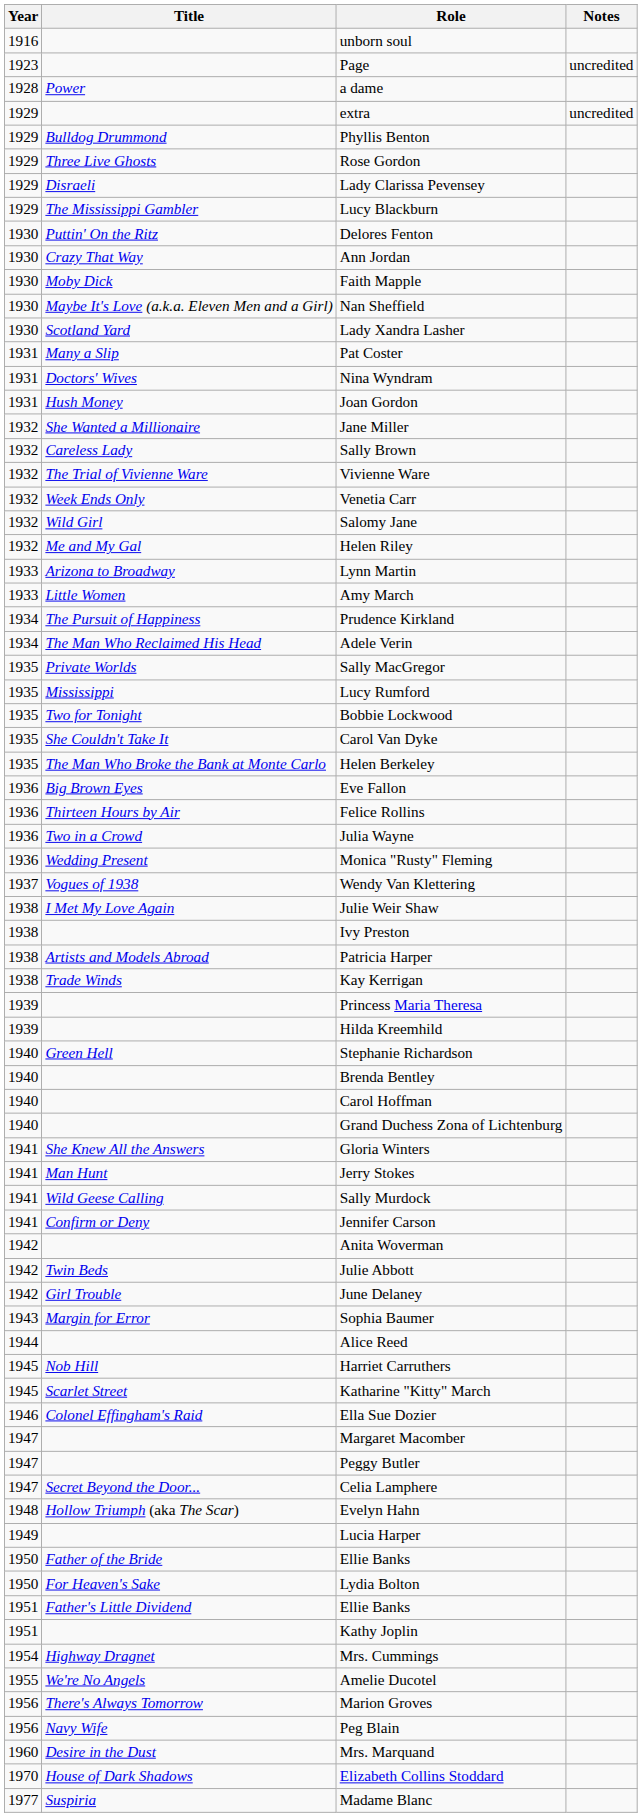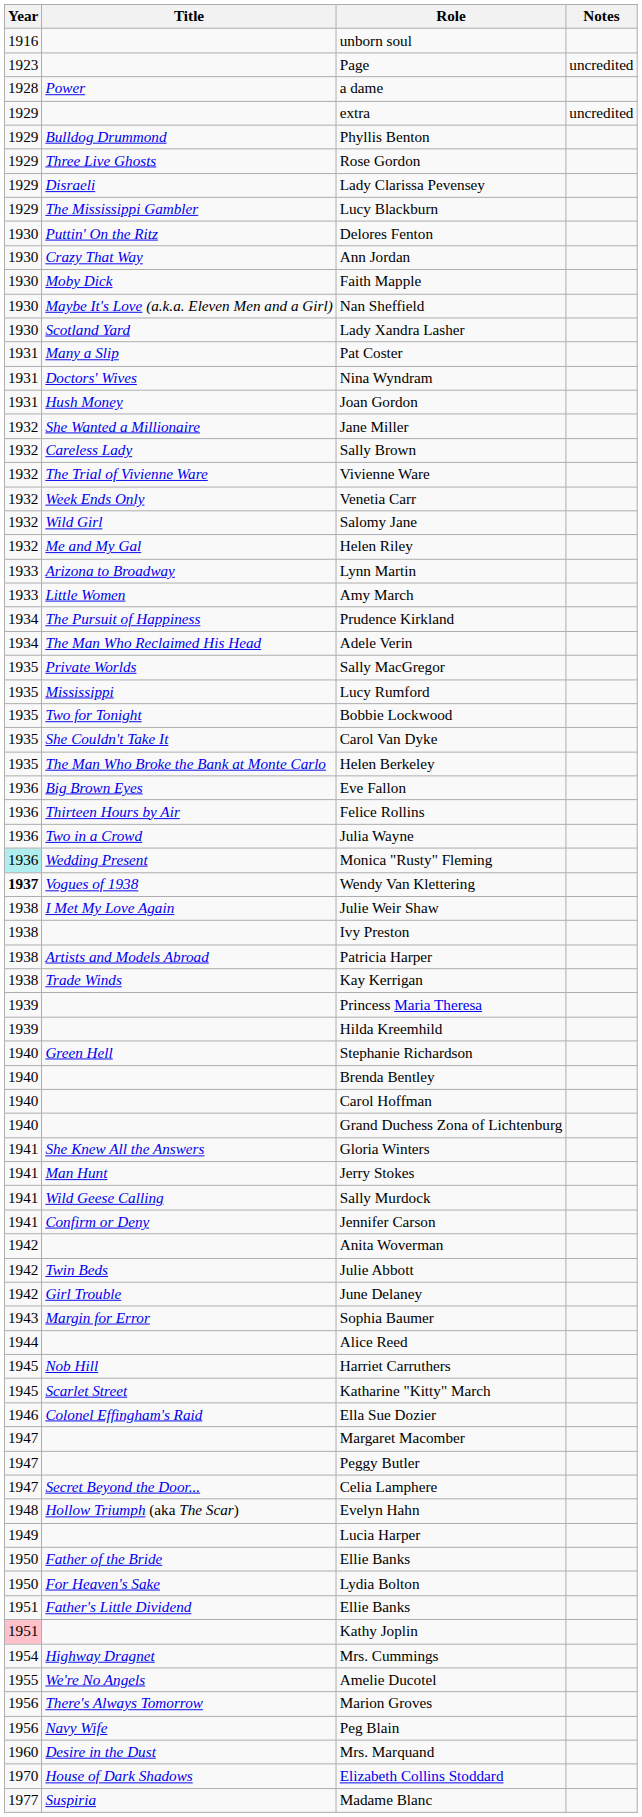(23, 860) no background -> (23, 860) paleturquoise background
(23, 884) normal -> (23, 884) bold
(23, 1631) no background -> (23, 1631) pink background
